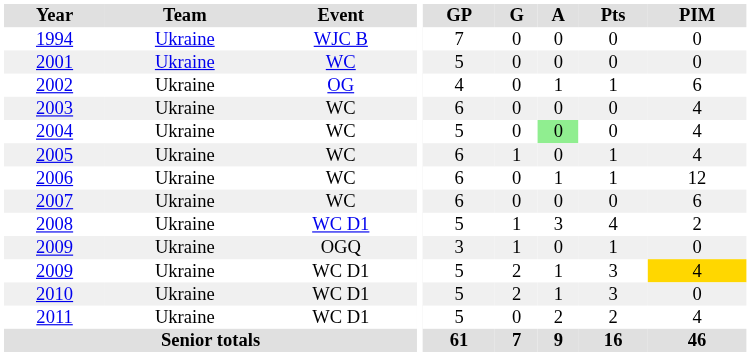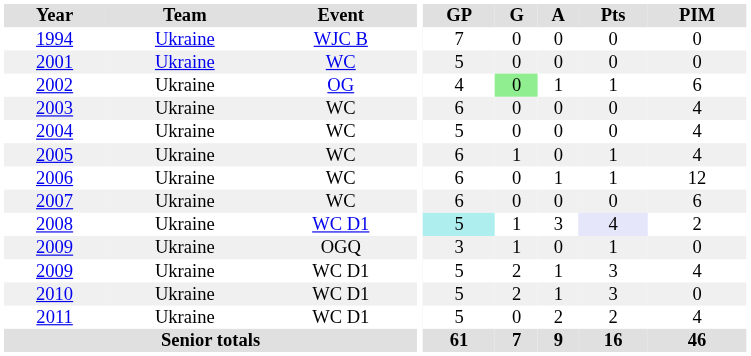(517, 85) no background -> (517, 85) lightgreen background
(558, 131) lightgreen background -> (558, 131) no background
(459, 224) no background -> (459, 224) paleturquoise background
(613, 224) no background -> (613, 224) lavender background
(697, 270) gold background -> (697, 270) no background
